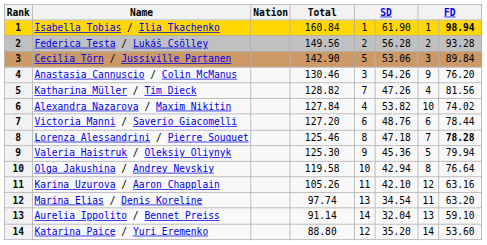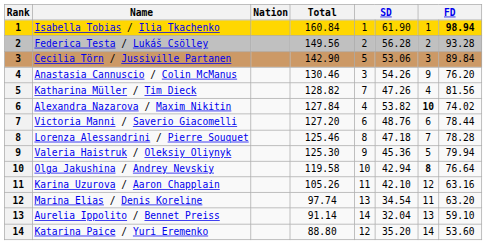(428, 106) normal -> (428, 106) bold
(460, 138) bold -> (460, 138) normal
(428, 169) normal -> (428, 169) bold
